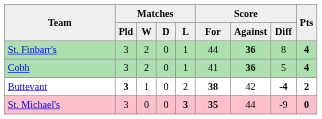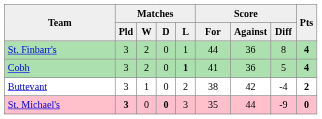(251, 50) bold -> (251, 50) normal
(186, 68) normal -> (186, 68) bold
(251, 68) bold -> (251, 68) normal
(126, 86) bold -> (126, 86) normal
(213, 86) bold -> (213, 86) normal
(283, 86) bold -> (283, 86) normal
(126, 104) normal -> (126, 104) bold
(166, 104) normal -> (166, 104) bold
(186, 104) bold -> (186, 104) normal
(213, 104) bold -> (213, 104) normal
